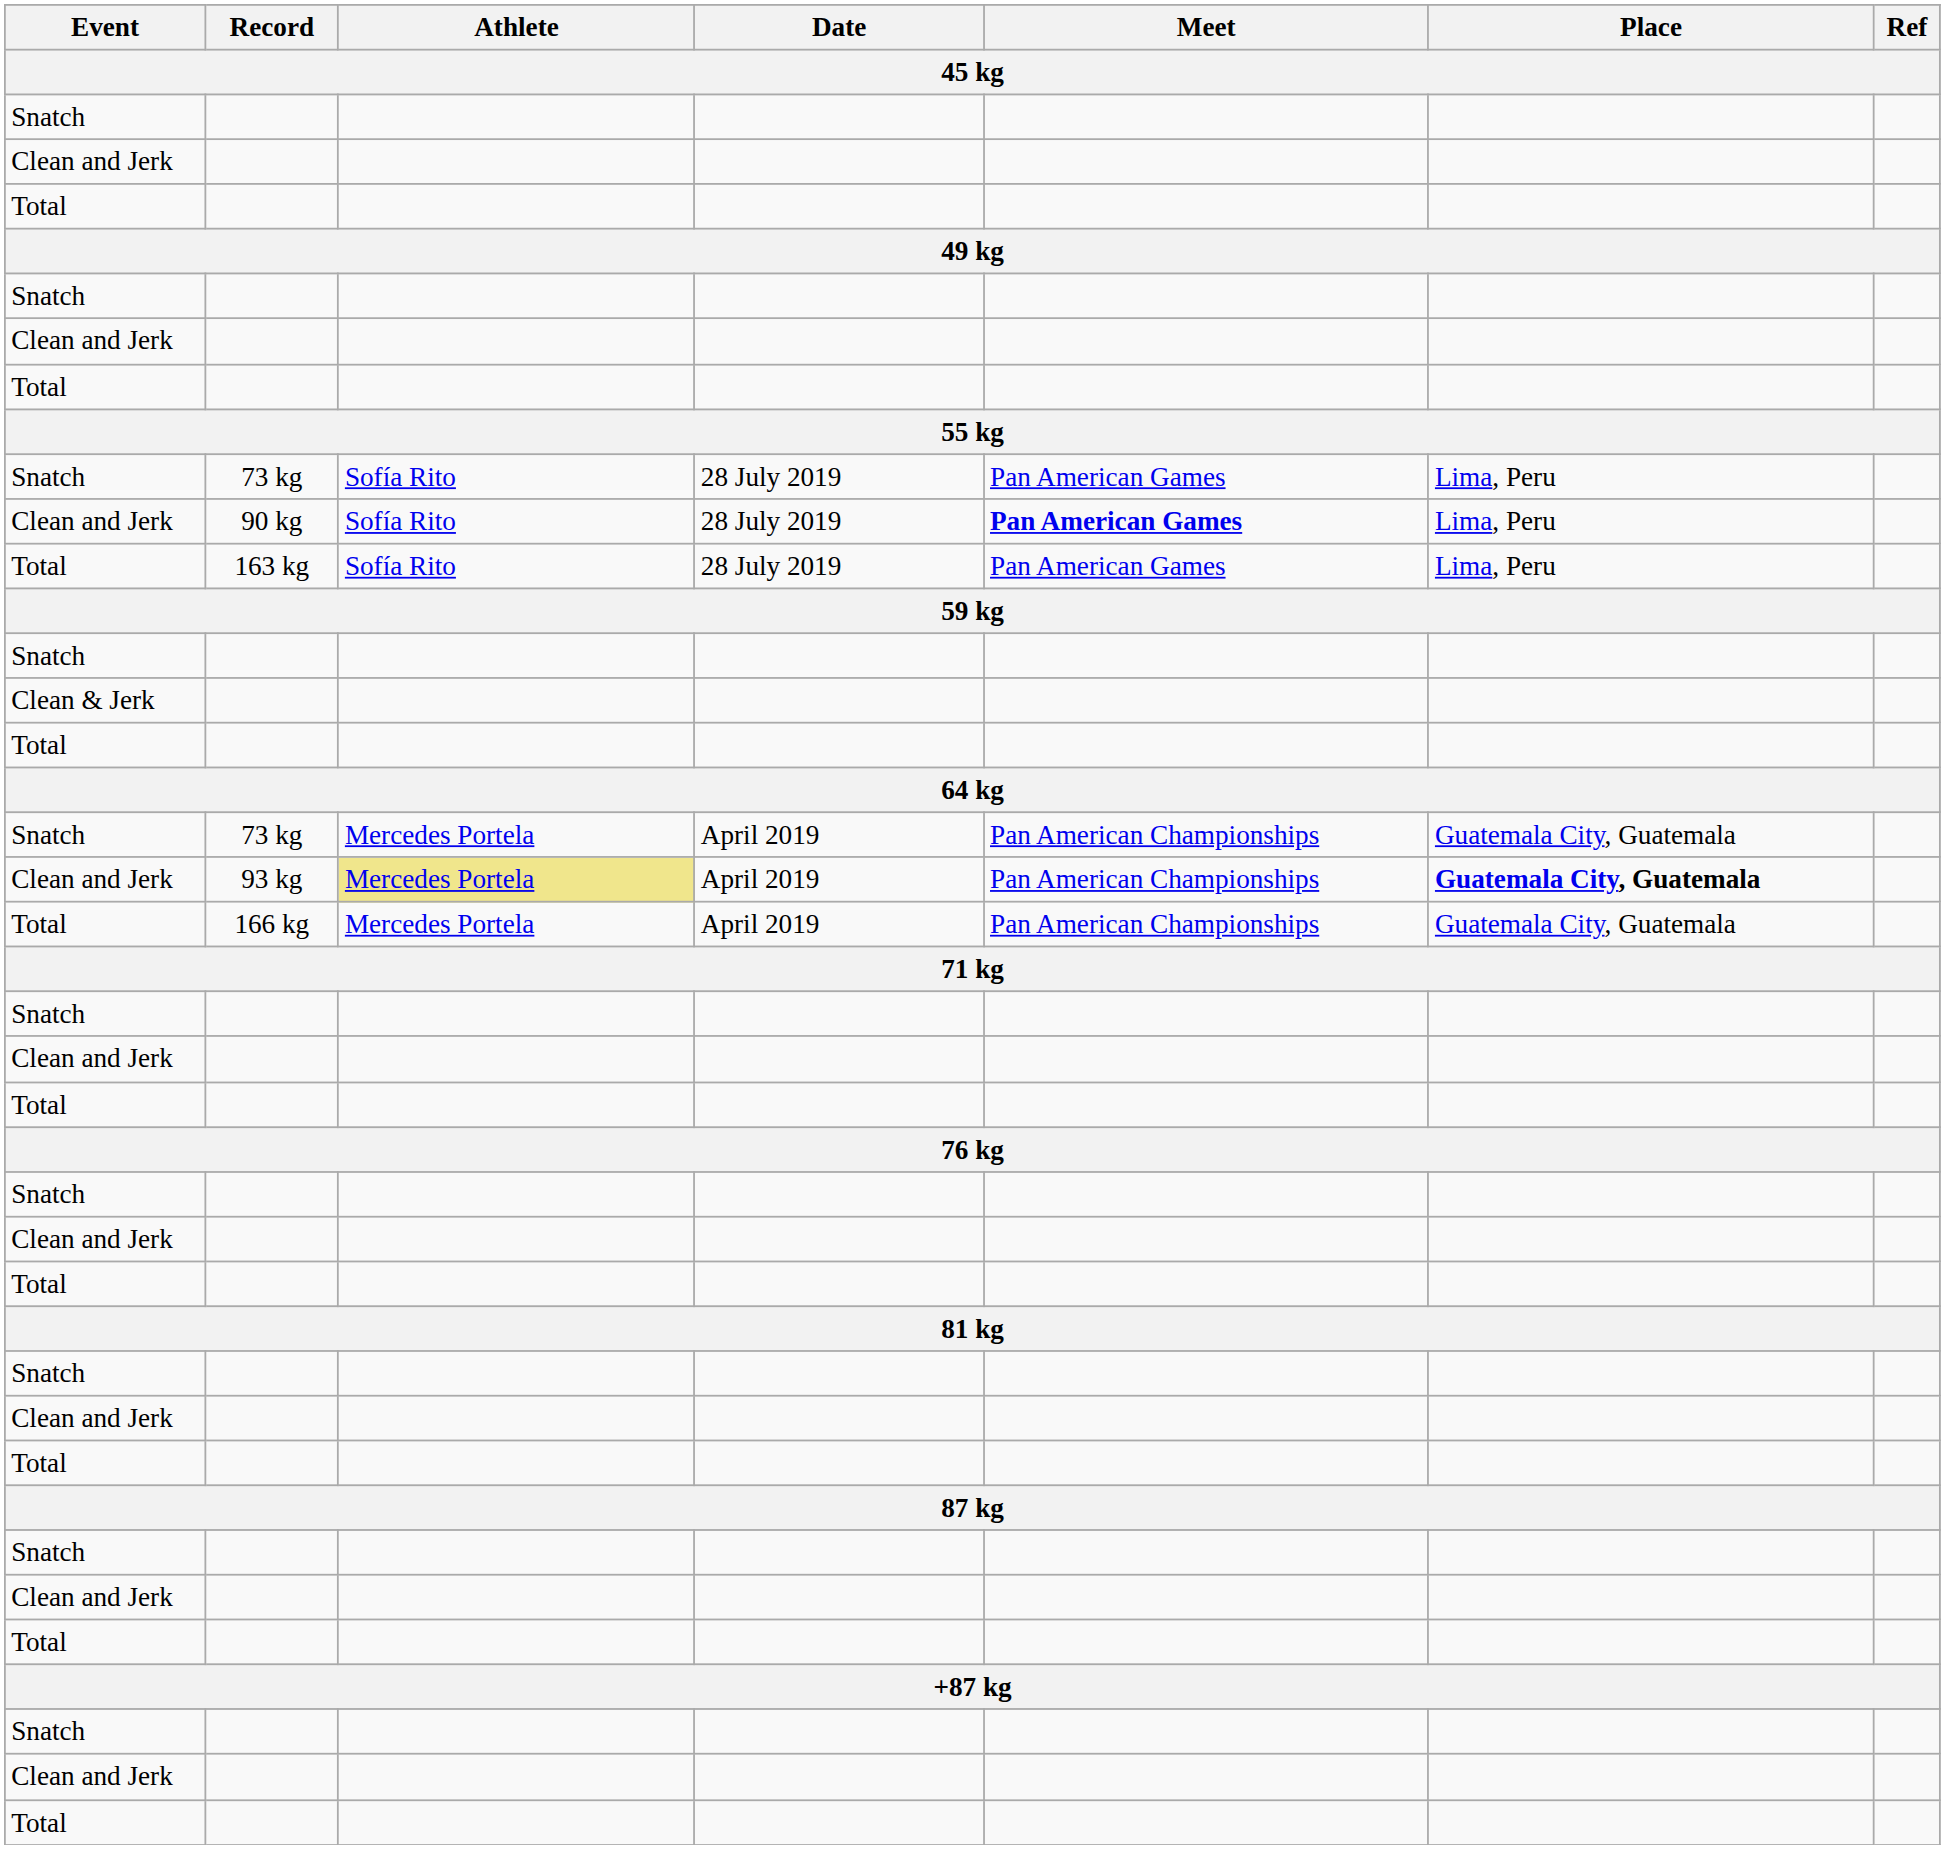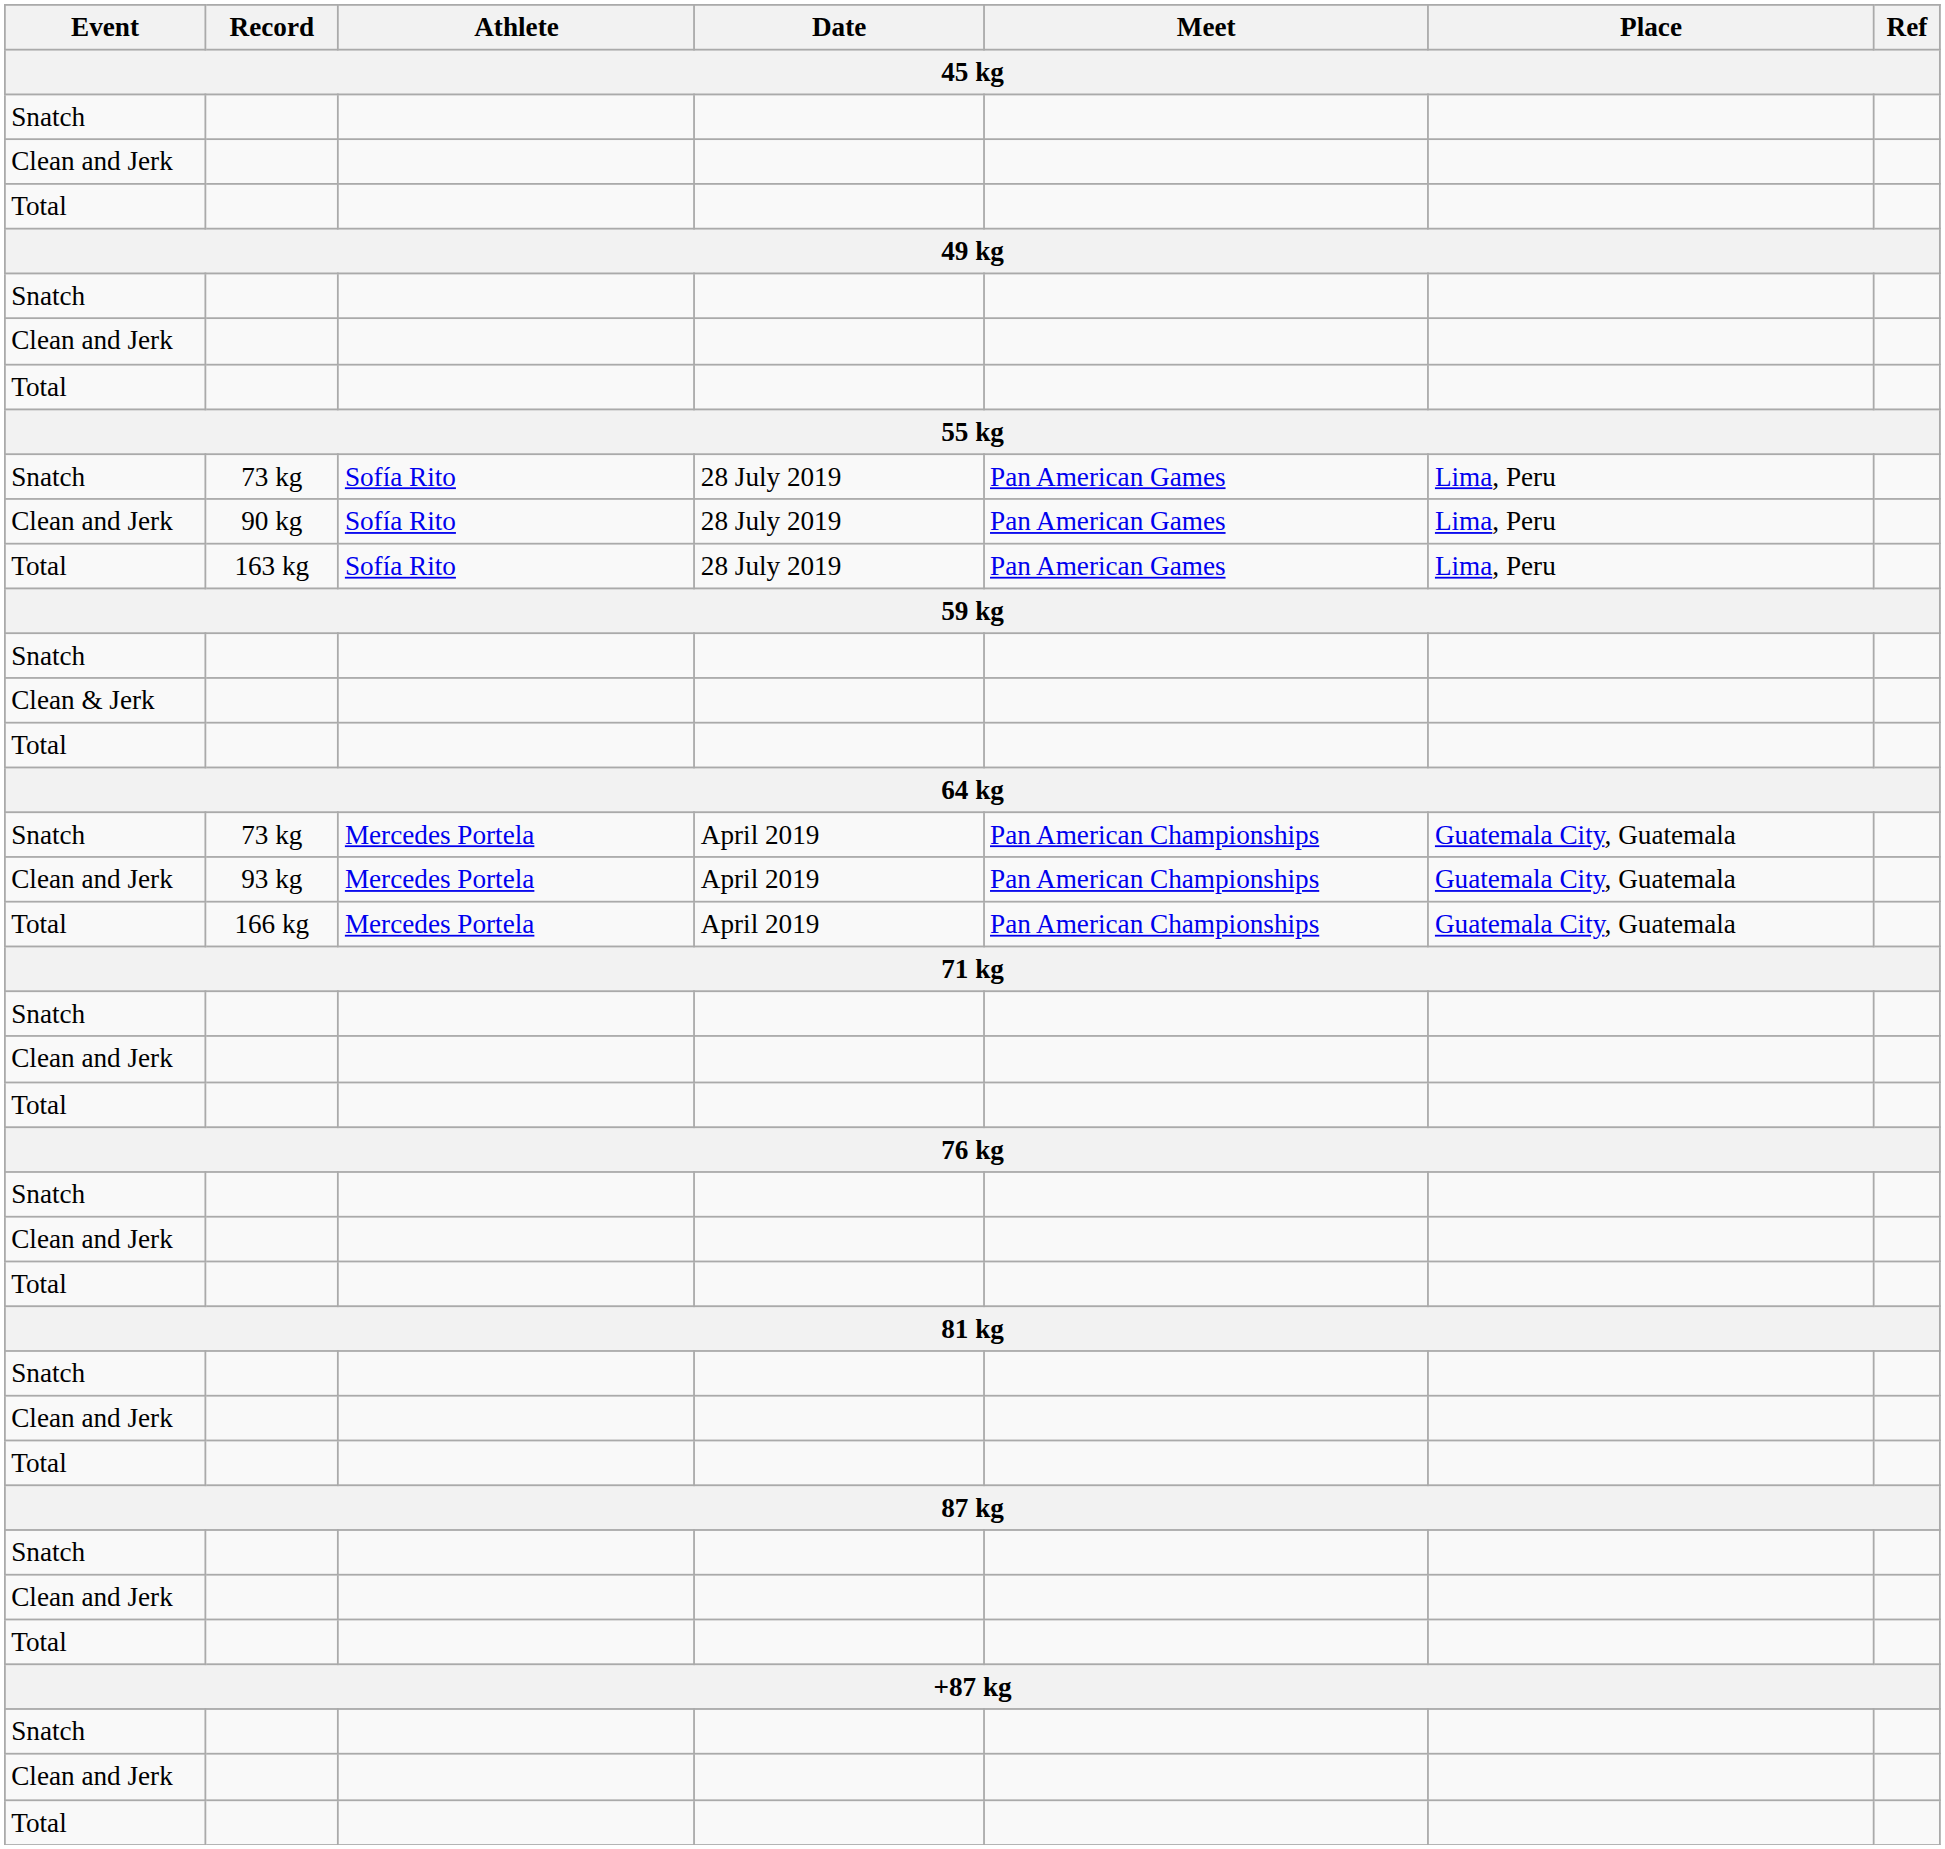(1116, 520) bold -> (1108, 520) normal
(440, 879) khaki background -> (440, 879) no background
(1598, 879) bold -> (1585, 879) normal
